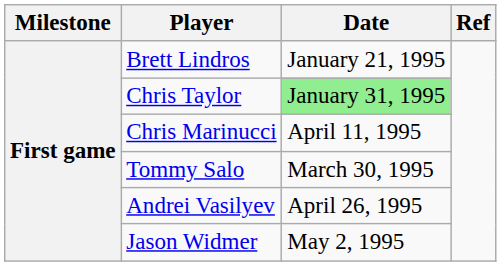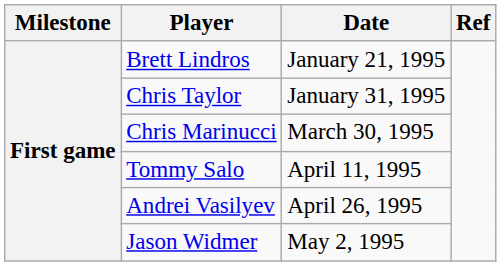(366, 95) lightgreen background -> (366, 95) no background
(354, 132) April 11, 1995 -> (360, 132) March 30, 1995
(360, 168) March 30, 1995 -> (354, 168) April 11, 1995
